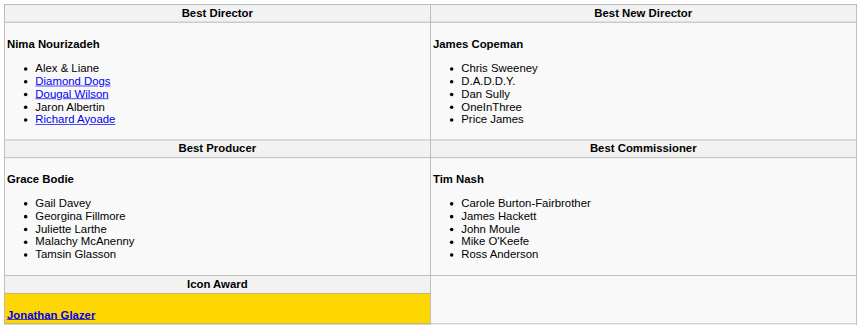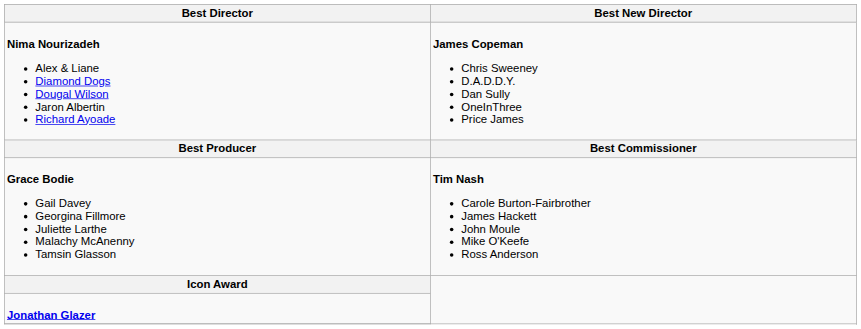(51, 315) gold background -> (51, 315) no background
